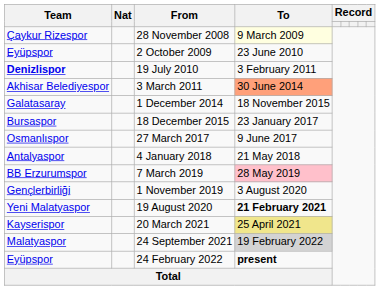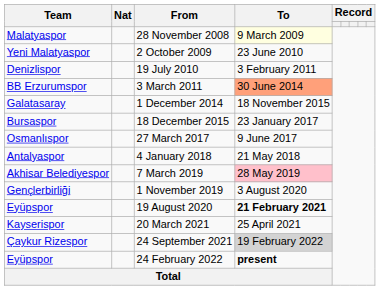(47, 35) Çaykur Rizespor -> (36, 35) Malatyaspor
(30, 52) Eyüpspor -> (48, 52) Yeni Malatyaspor
(36, 69) bold -> (34, 69) normal
(58, 87) Akhisar Belediyespor -> (47, 87) BB Erzurumspor
(47, 173) BB Erzurumspor -> (58, 173) Akhisar Belediyespor
(48, 207) Yeni Malatyaspor -> (30, 207) Eyüpspor
(269, 225) khaki background -> (269, 225) no background
(36, 242) Malatyaspor -> (47, 242) Çaykur Rizespor
